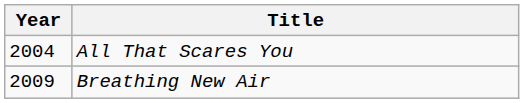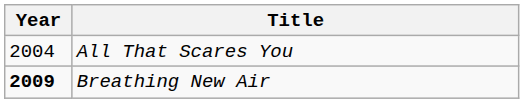(32, 82) normal -> (32, 82) bold
